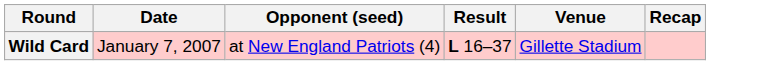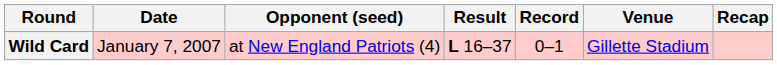+ column: (549, 18)
